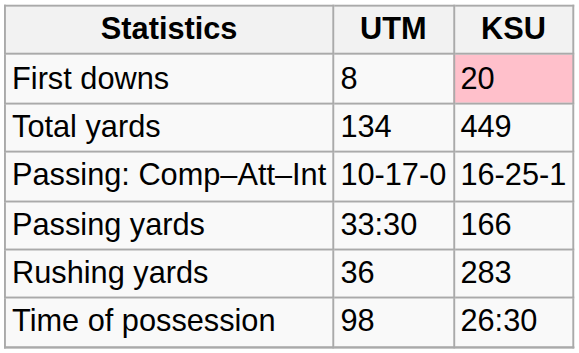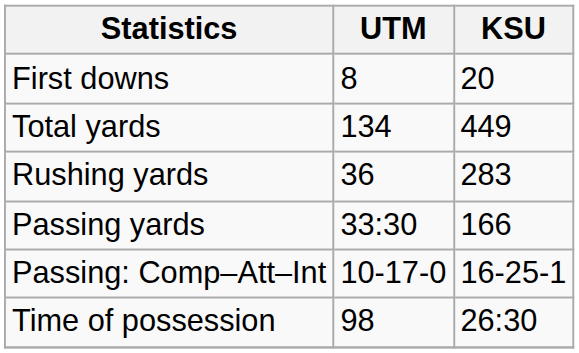(478, 78) pink background -> (478, 78) no background
rows swapped: (110, 273) <-> (169, 175)
